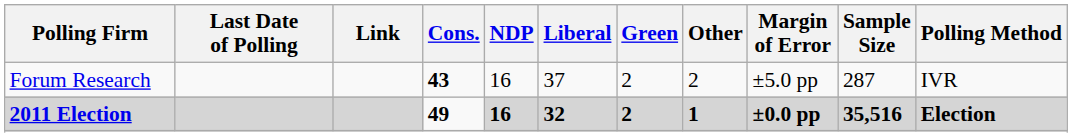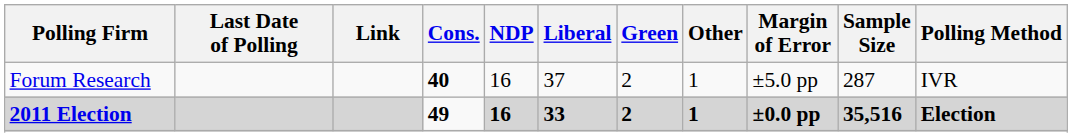(439, 79) 43 -> (439, 79) 40
(693, 79) 2 -> (693, 79) 1
(554, 113) 32 -> (554, 113) 33
